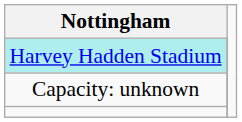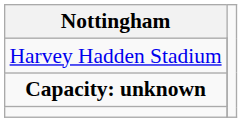(116, 55) paleturquoise background -> (116, 55) no background
(116, 89) normal -> (116, 89) bold
